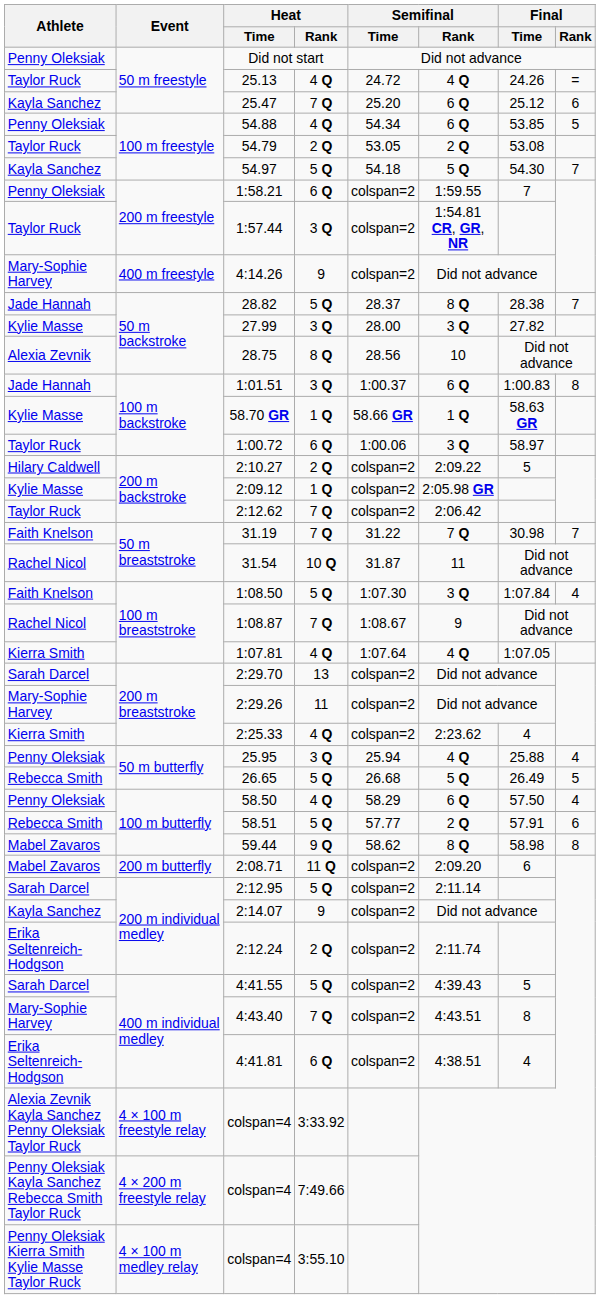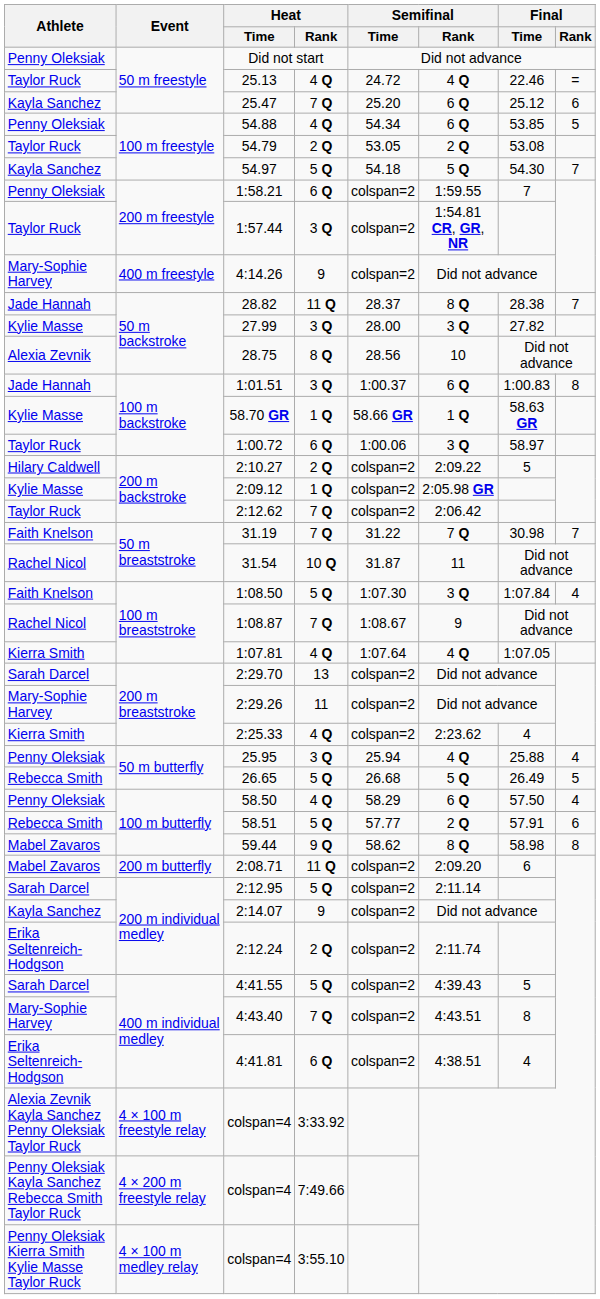(527, 81) 24.26 -> (527, 81) 22.46
(321, 304) 5 Q -> (321, 304) 11 Q
